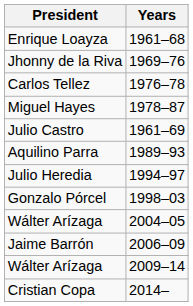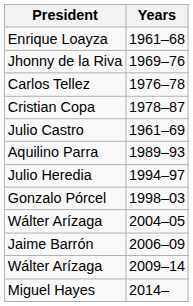(51, 107) Miguel Hayes -> (51, 107) Cristian Copa
(51, 289) Cristian Copa -> (51, 289) Miguel Hayes
